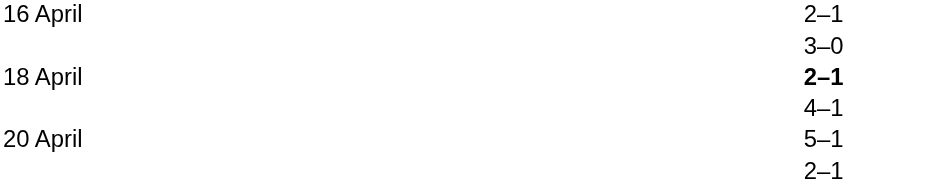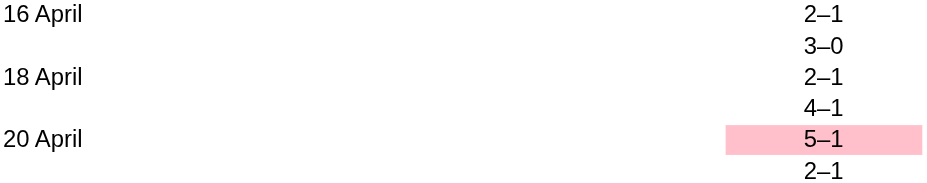(824, 77) bold -> (824, 77) normal
(824, 139) no background -> (824, 139) pink background
